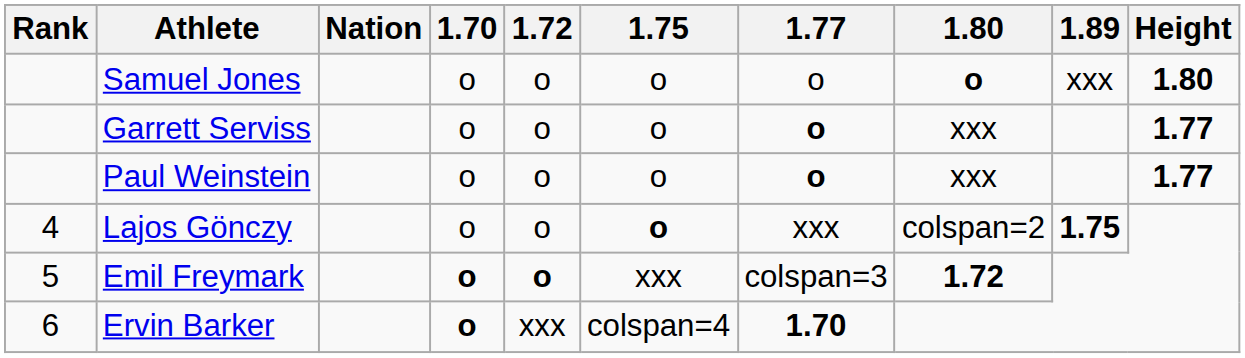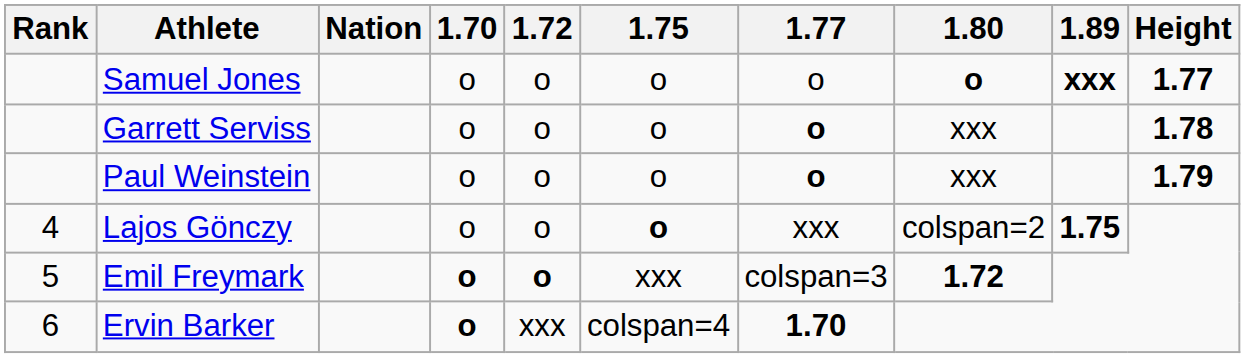(1090, 78) normal -> (1090, 78) bold
(1183, 78) 1.80 -> (1183, 78) 1.77
(1183, 128) 1.77 -> (1183, 128) 1.78
(1183, 177) 1.77 -> (1183, 177) 1.79
